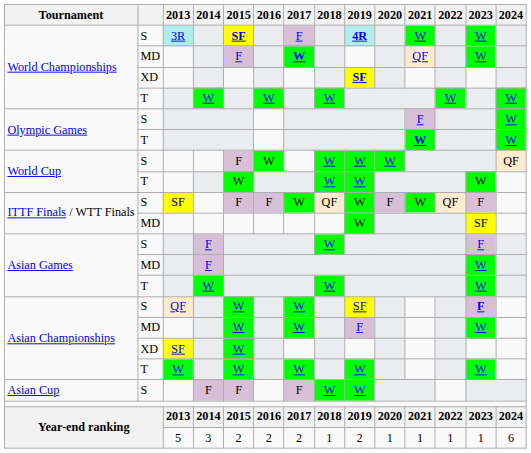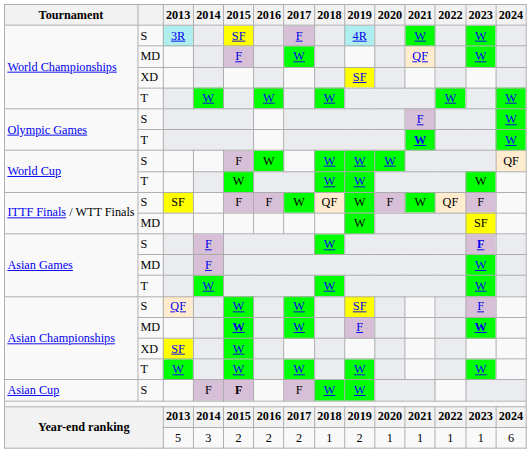(239, 35) bold -> (239, 35) normal
(360, 35) bold -> (360, 35) normal
(299, 56) bold -> (299, 56) normal
(360, 77) bold -> (360, 77) normal
(481, 244) normal -> (481, 244) bold
(481, 306) bold -> (481, 306) normal
(239, 327) normal -> (239, 327) bold
(481, 327) normal -> (481, 327) bold
(239, 390) normal -> (239, 390) bold
